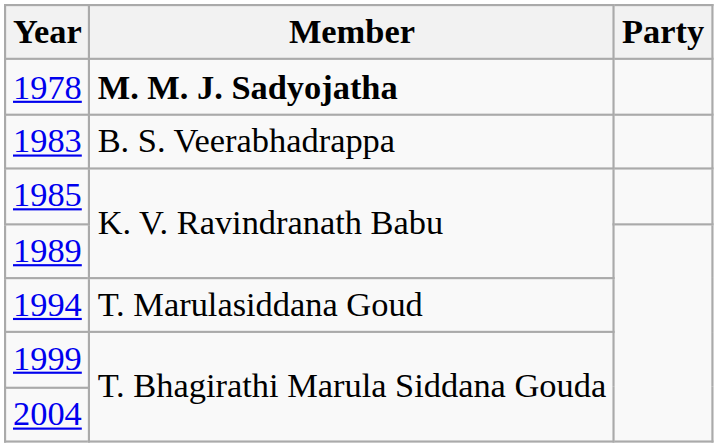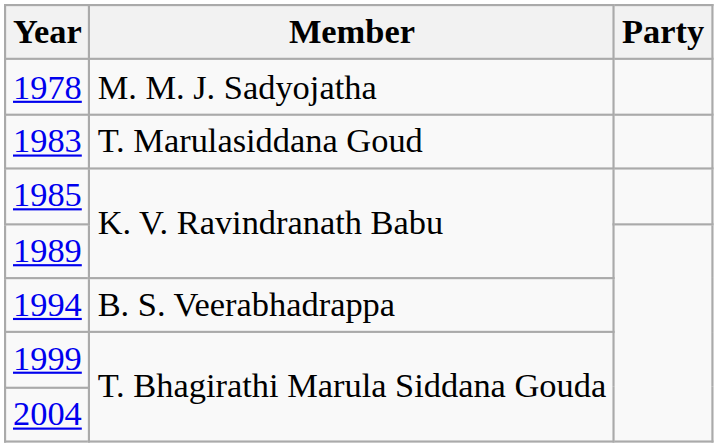(248, 86) bold -> (237, 86) normal
(246, 140) B. S. Veerabhadrappa -> (260, 140) T. Marulasiddana Goud
(260, 304) T. Marulasiddana Goud -> (246, 304) B. S. Veerabhadrappa
